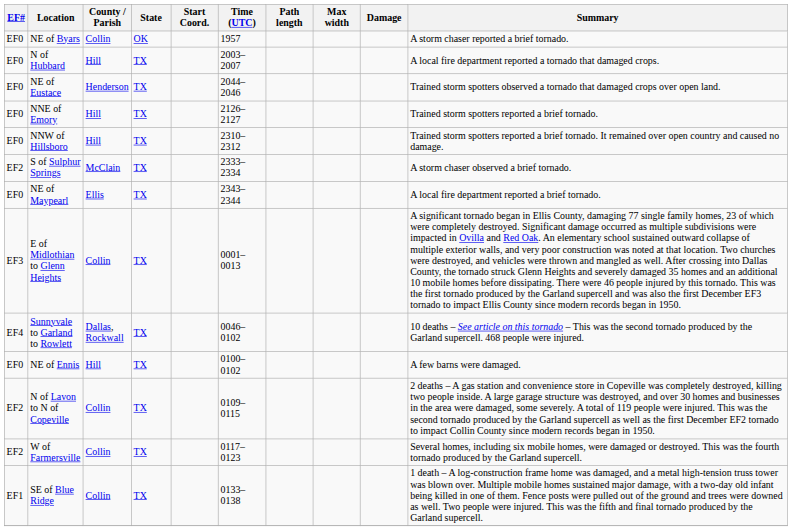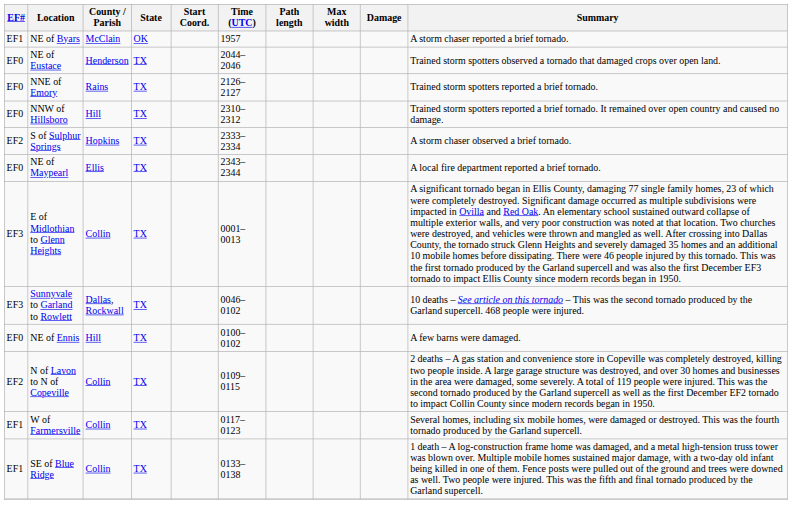(15, 39) EF0 -> (15, 39) EF1
(98, 39) Collin -> (103, 39) McClain
- row: (48, 60)
(93, 114) Hill -> (97, 87) Rains
(103, 168) McClain -> (102, 141) Hopkins
(15, 332) EF4 -> (15, 305) EF3
(15, 452) EF2 -> (15, 425) EF1
